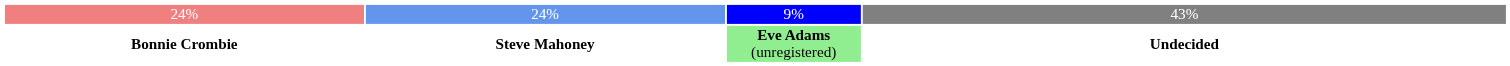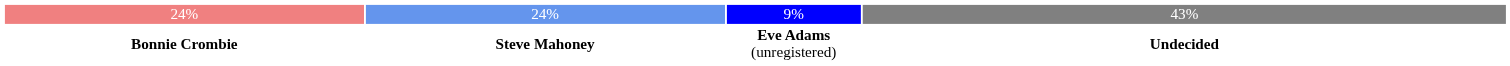(794, 43) lightgreen background -> (794, 43) no background
